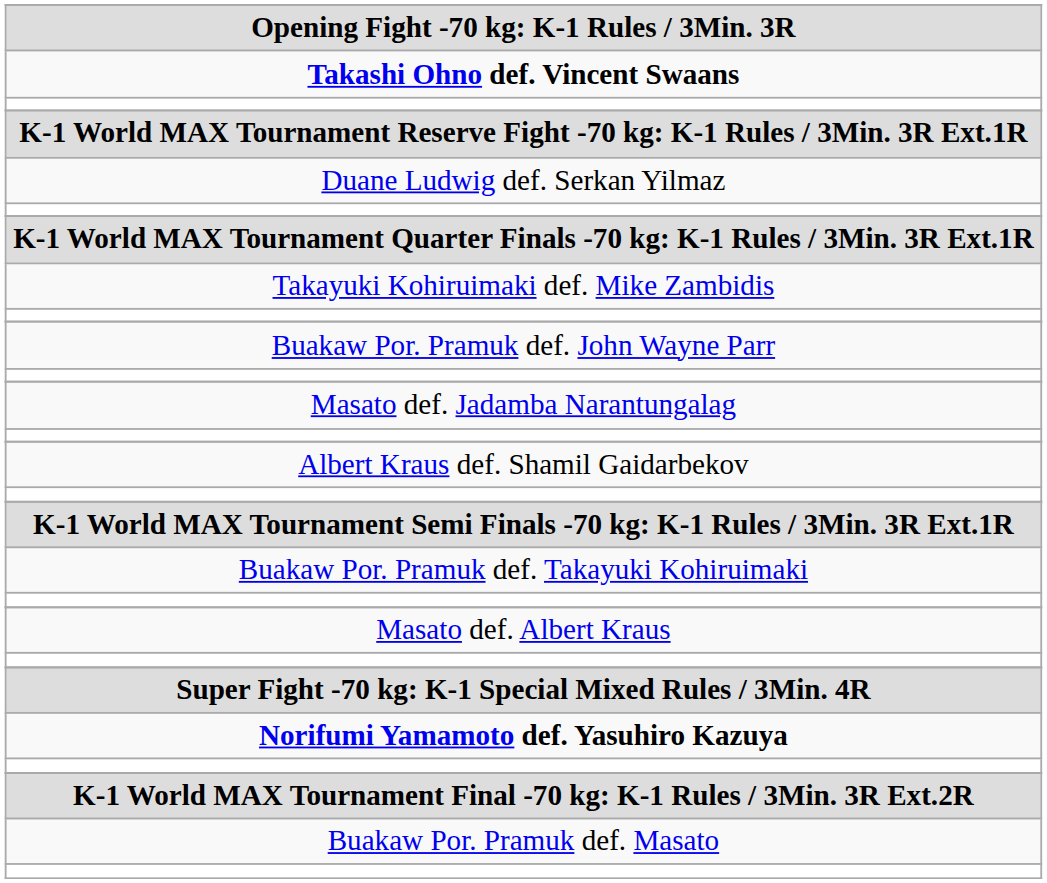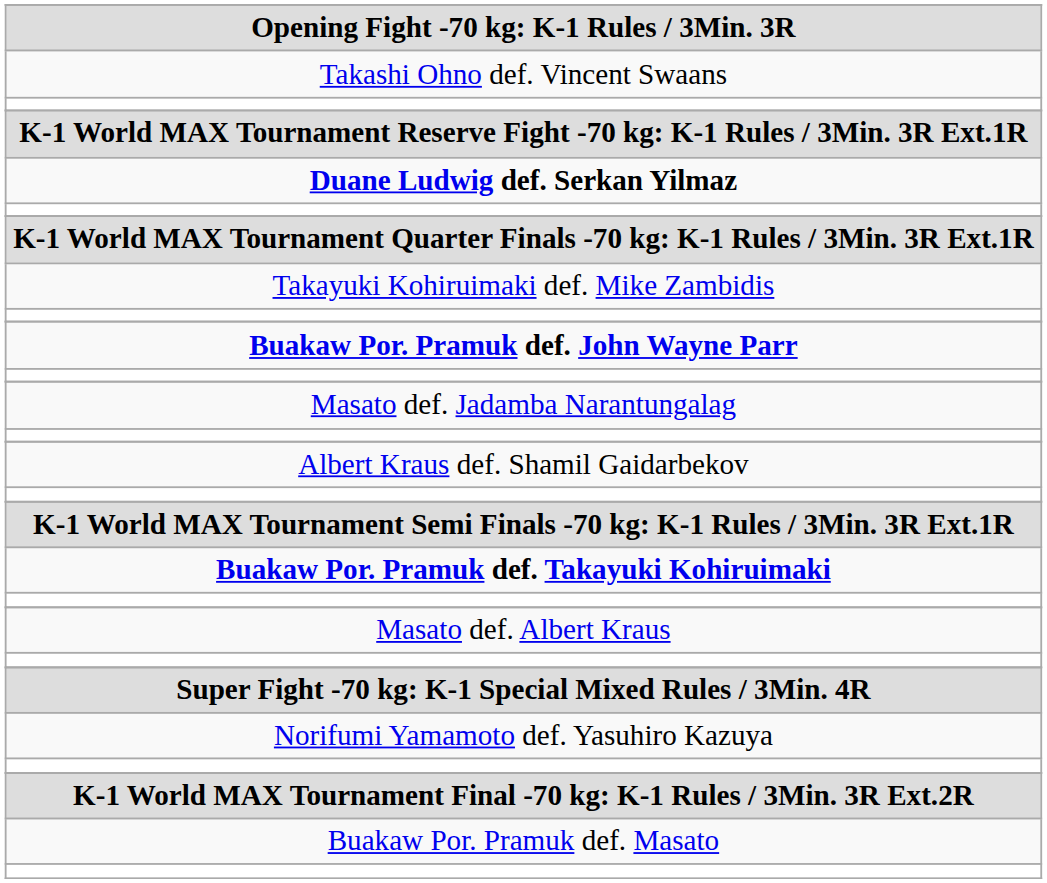(523, 73) bold -> (523, 73) normal
(523, 179) normal -> (523, 179) bold
(523, 344) normal -> (523, 344) bold
(523, 569) normal -> (523, 569) bold
(523, 735) bold -> (523, 735) normal
